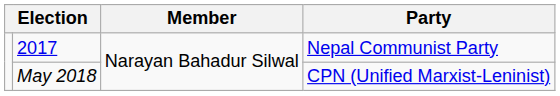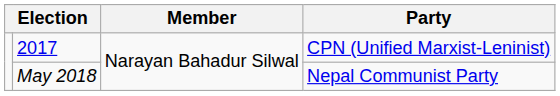(403, 47) Nepal Communist Party -> (429, 47) CPN (Unified Marxist-Leninist)
(429, 76) CPN (Unified Marxist-Leninist) -> (403, 76) Nepal Communist Party
